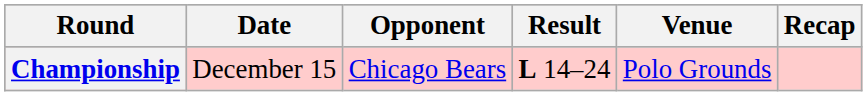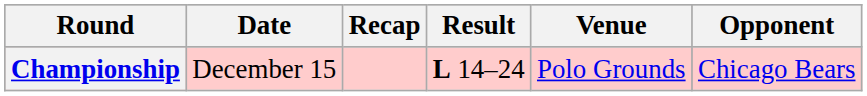columns swapped: (427, 25) <-> (820, 25)
